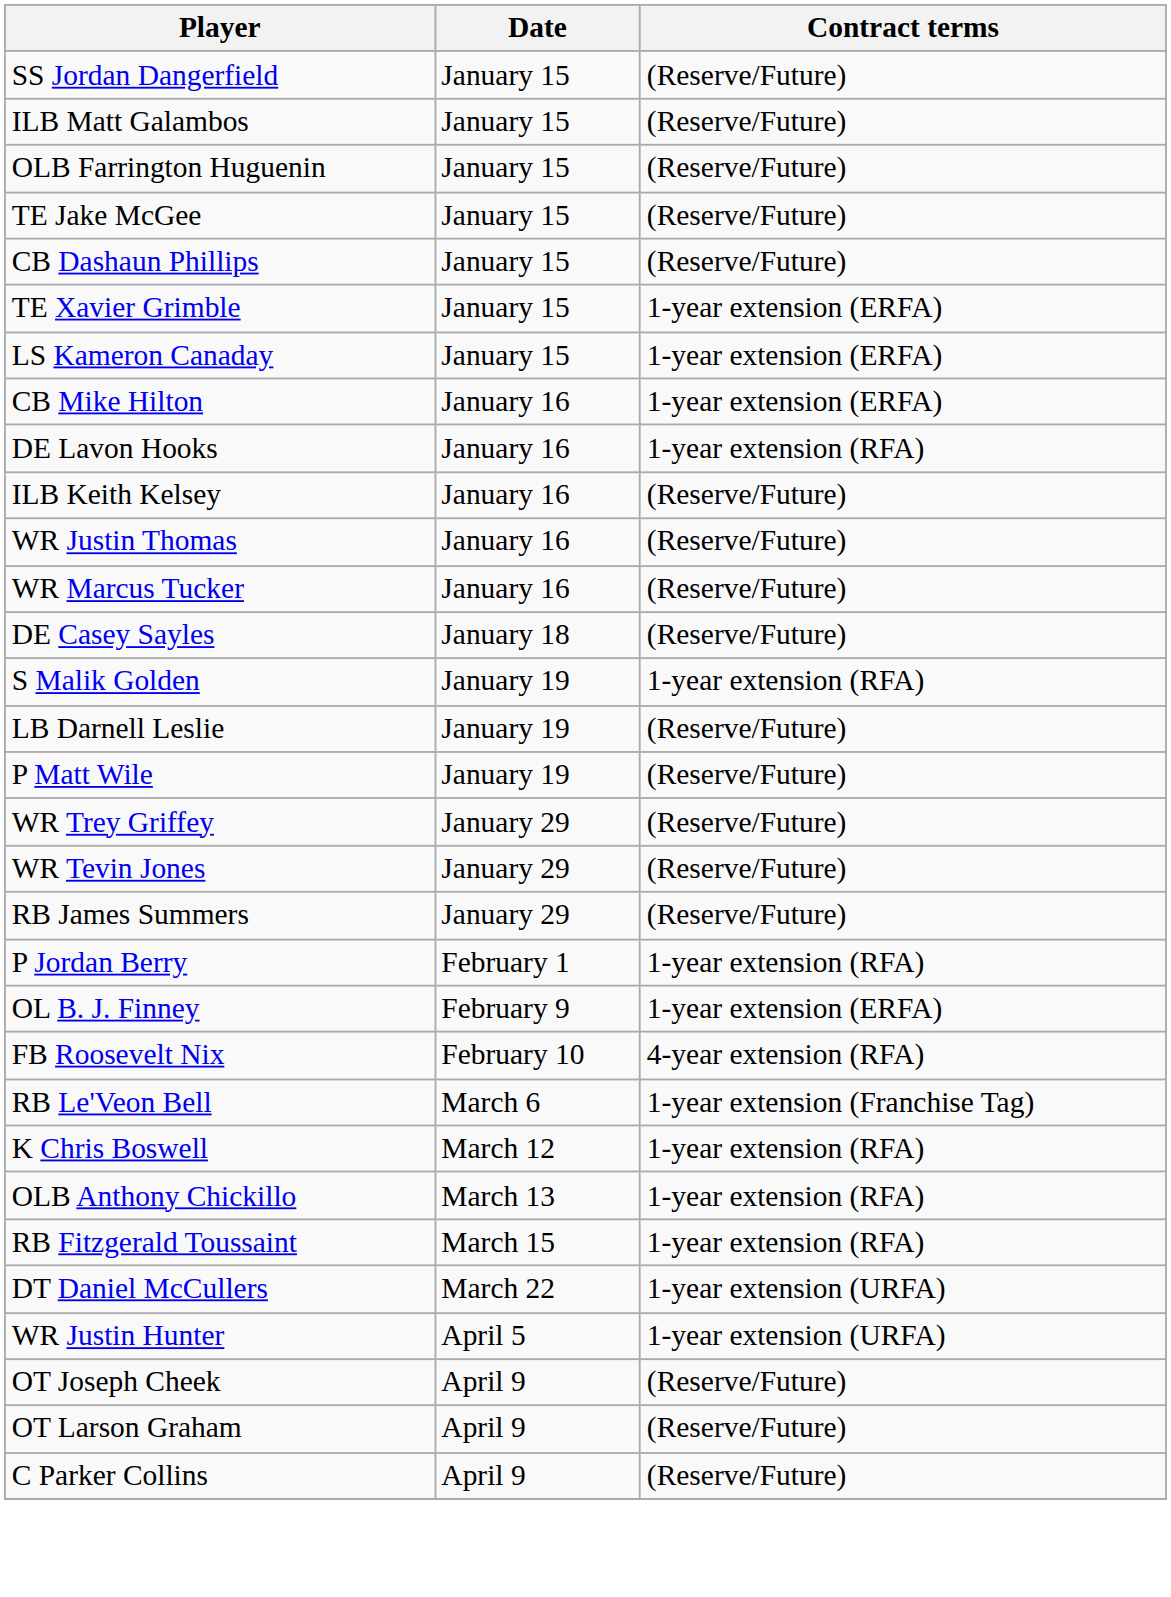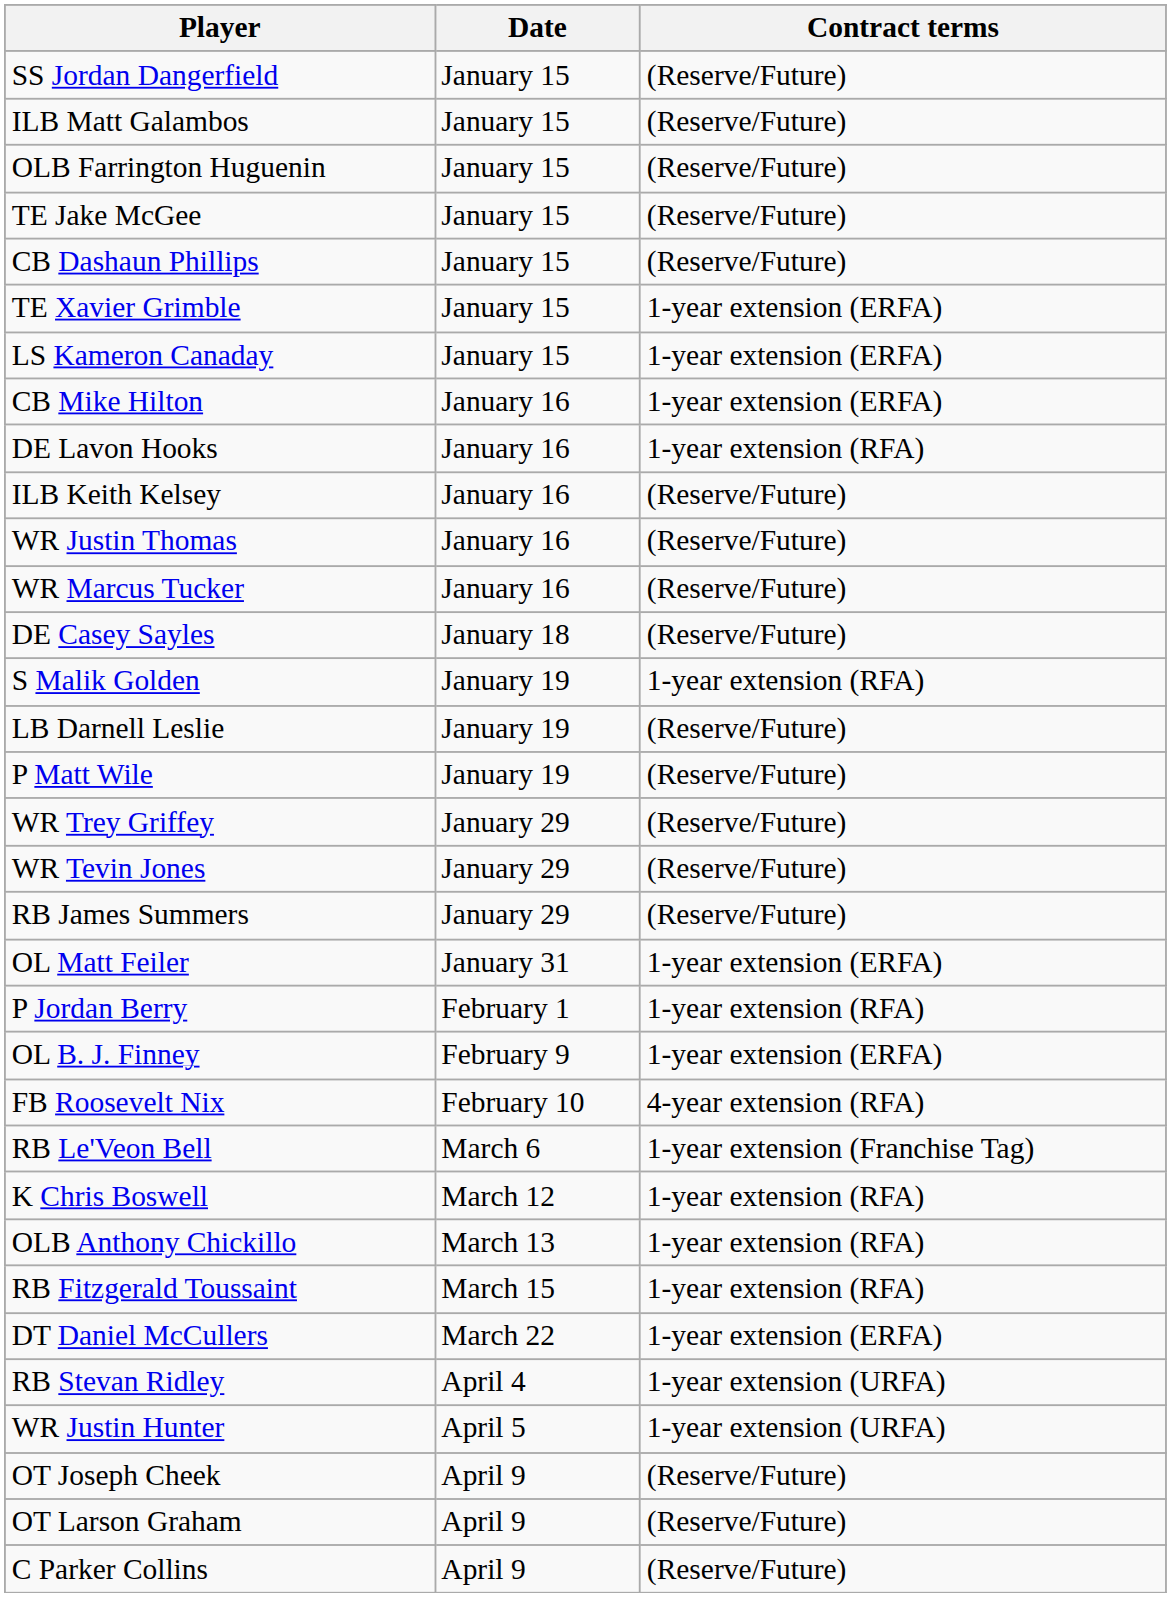+ row: (100, 961)
(796, 1288) 1-year extension (URFA) -> (795, 1335) 1-year extension (ERFA)
+ row: (118, 1381)
